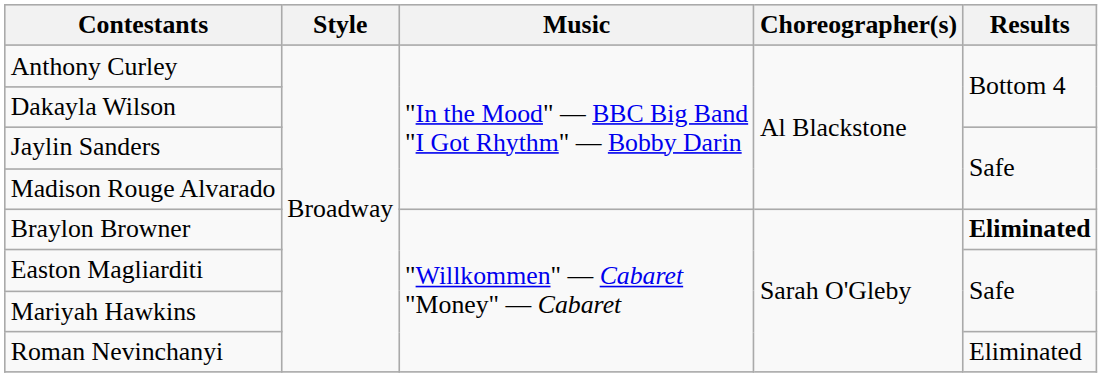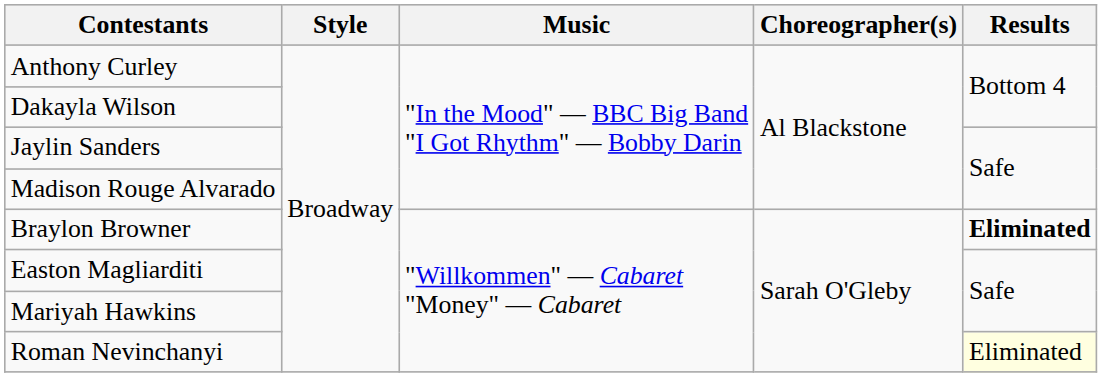(1025, 351) no background -> (1025, 351) lightyellow background
